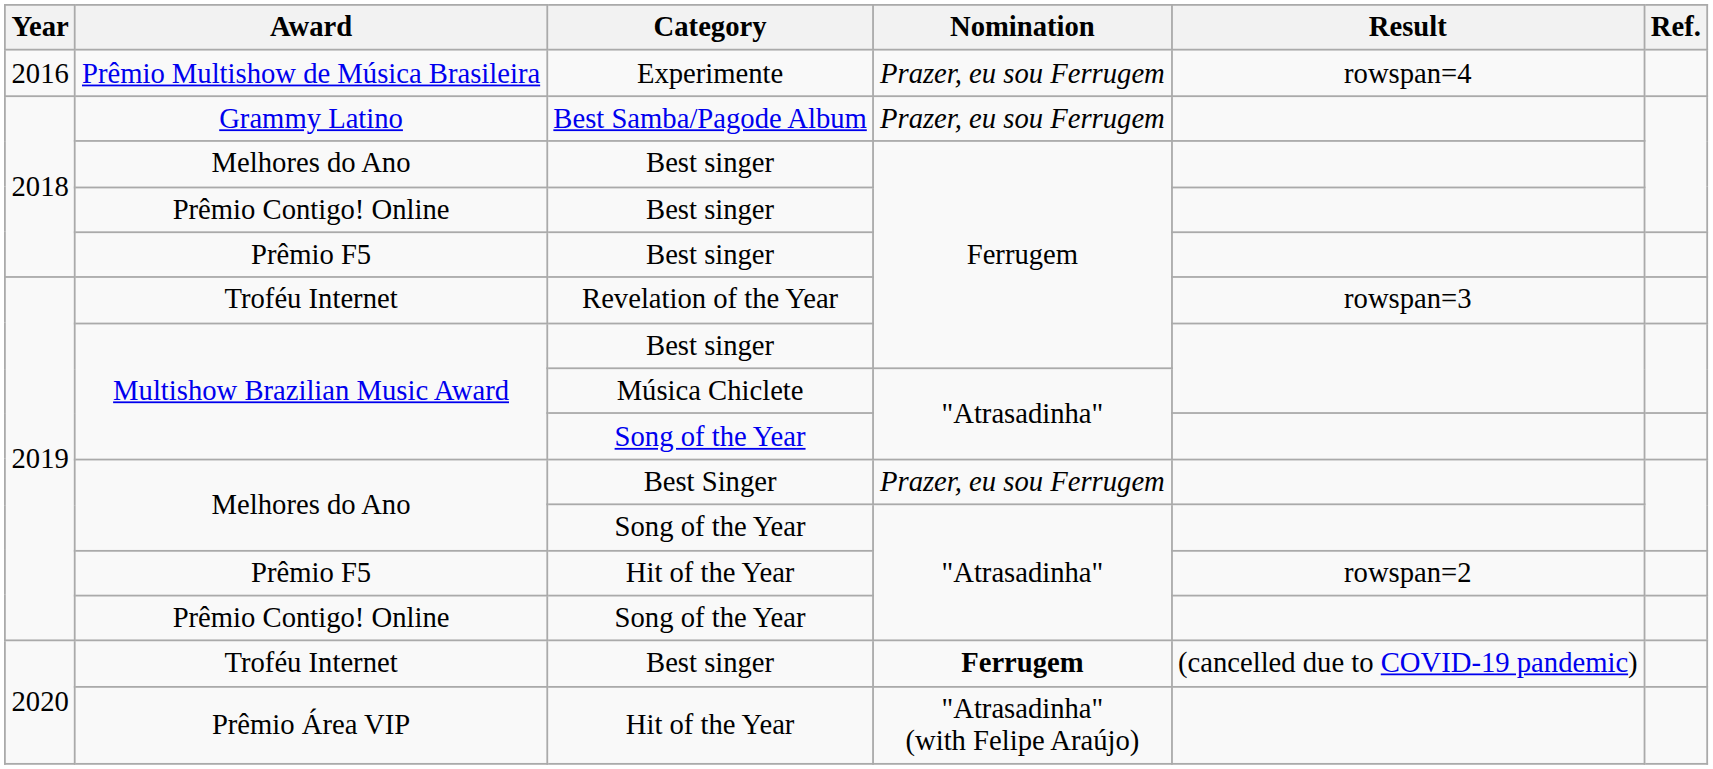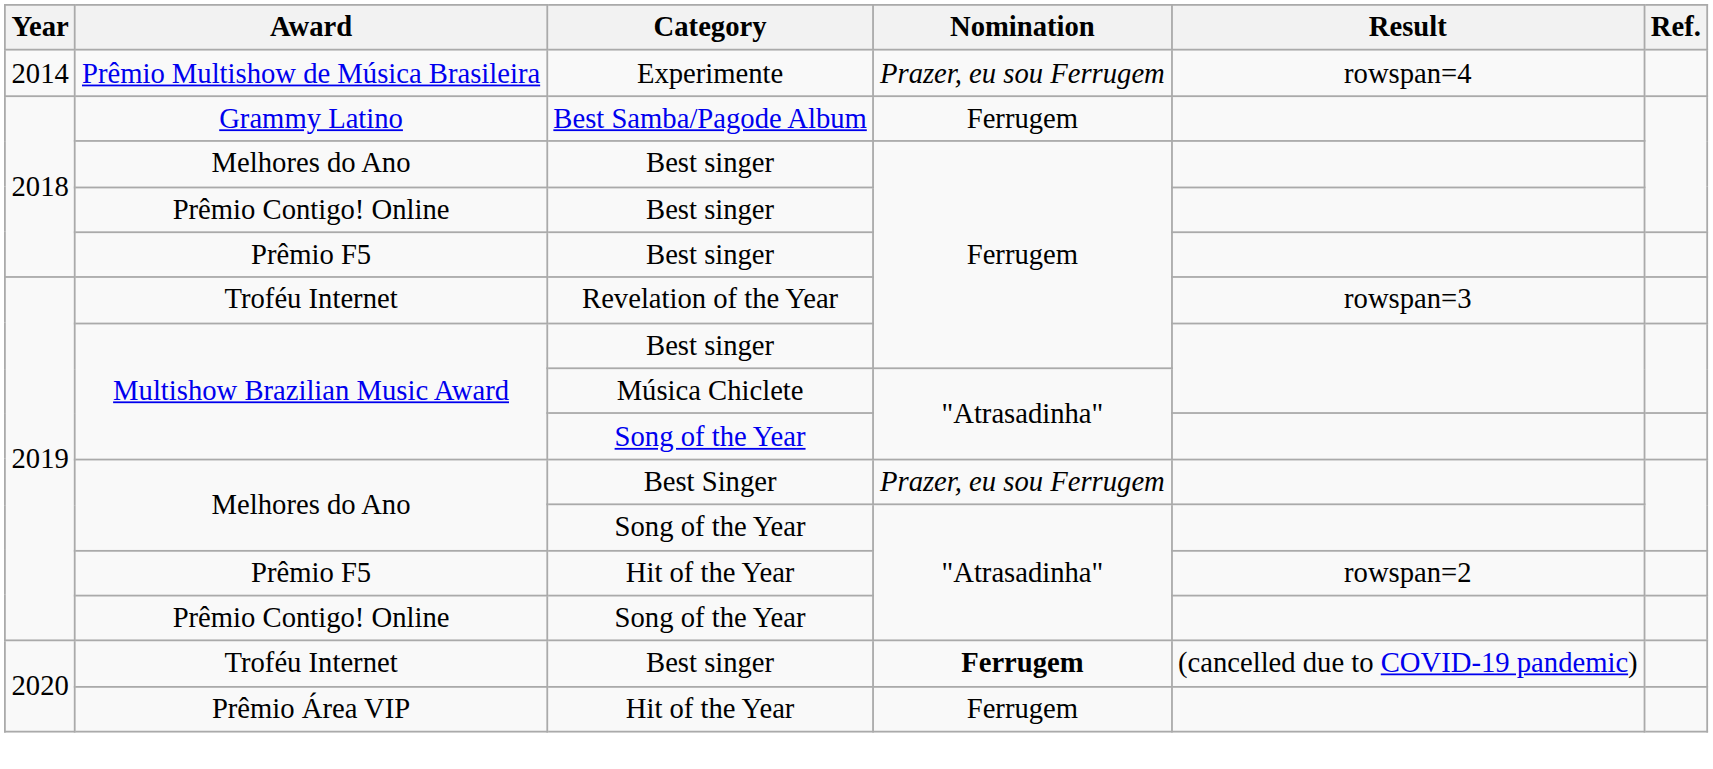(40, 72) 2016 -> (40, 72) 2014
(1022, 118) Prazer, eu sou Ferrugem -> (1022, 118) Ferrugem
(1022, 724) "Atrasadinha" (with Felipe Araújo) -> (1022, 708) Ferrugem
